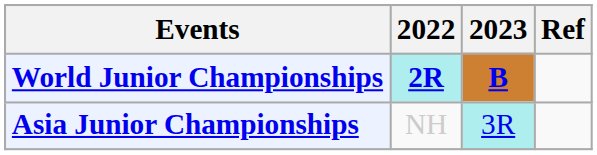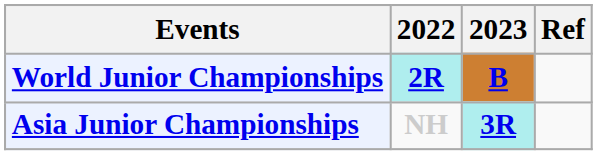(426, 125) normal -> (426, 125) bold
(498, 125) normal -> (498, 125) bold
